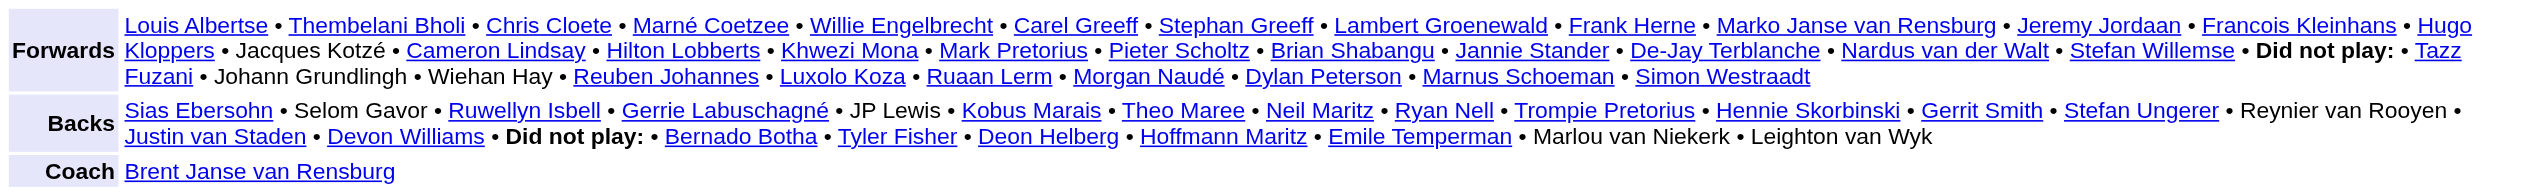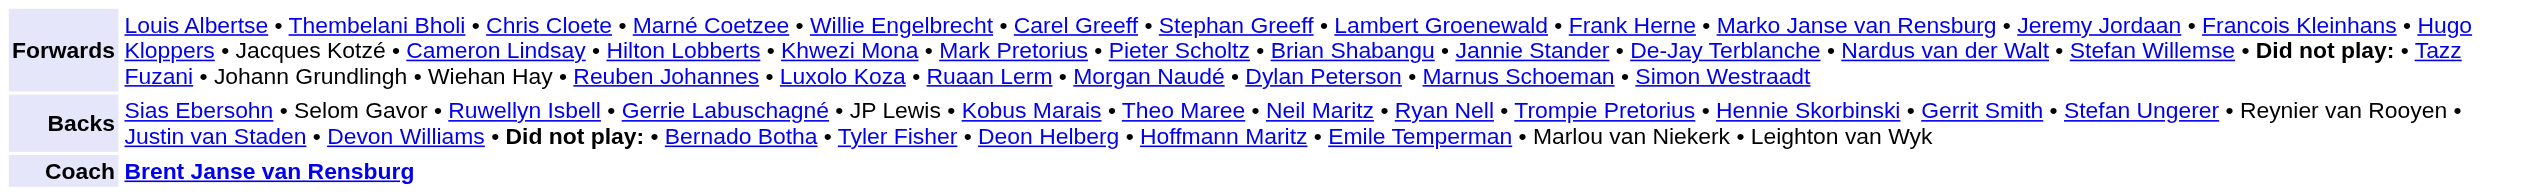(260, 171) normal -> (269, 171) bold
